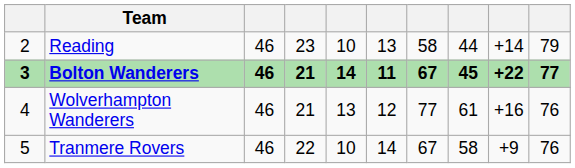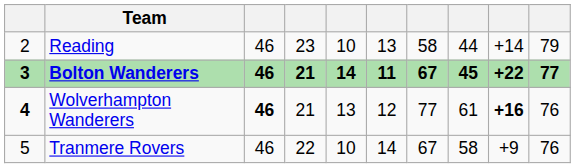(25, 111) normal -> (25, 111) bold
(264, 111) normal -> (264, 111) bold
(509, 111) normal -> (509, 111) bold
